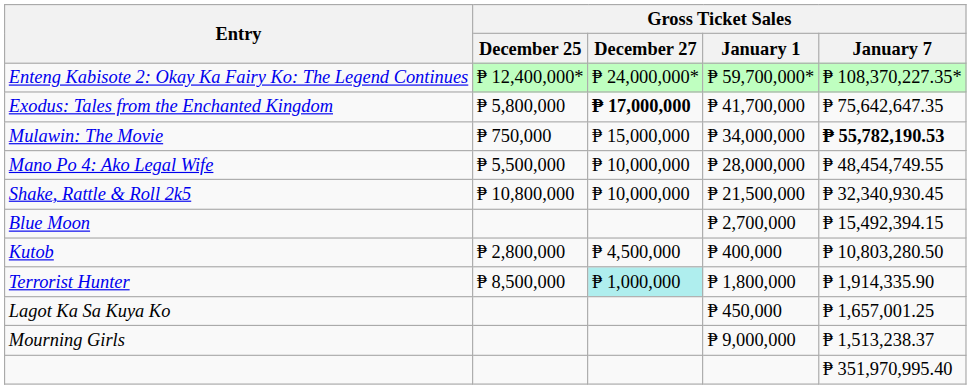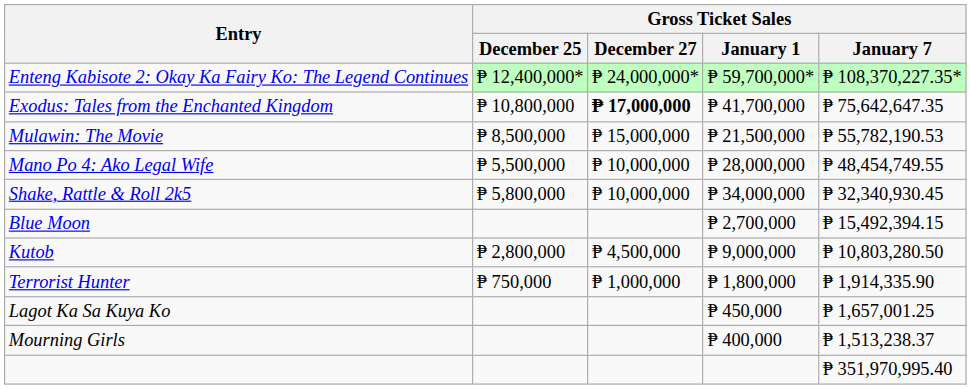(521, 106) ₱ 5,800,000 -> (526, 106) ₱ 10,800,000
(514, 135) ₱ 750,000 -> (521, 135) ₱ 8,500,000
(756, 135) ₱ 34,000,000 -> (756, 135) ₱ 21,500,000
(884, 135) bold -> (883, 135) normal
(526, 194) ₱ 10,800,000 -> (521, 194) ₱ 5,800,000
(756, 194) ₱ 21,500,000 -> (756, 194) ₱ 34,000,000
(745, 252) ₱ 400,000 -> (752, 252) ₱ 9,000,000
(521, 281) ₱ 8,500,000 -> (514, 281) ₱ 750,000
(636, 281) paleturquoise background -> (636, 281) no background
(752, 340) ₱ 9,000,000 -> (745, 340) ₱ 400,000
